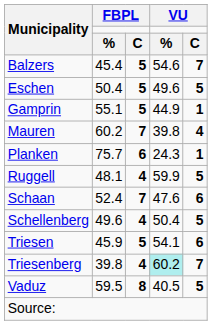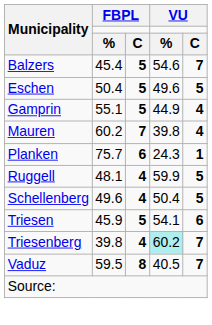(200, 110) 1 -> (200, 110) 4
- row: (31, 198)
(200, 286) 5 -> (200, 264) 7
